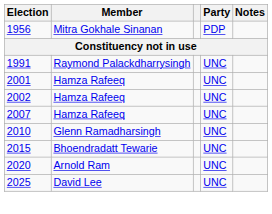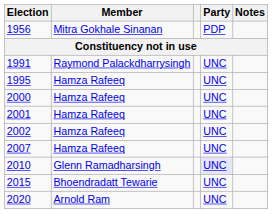+ row: (19, 81)
+ row: (19, 98)
(215, 132) no background -> (215, 166) lavender background
- row: (19, 183)
